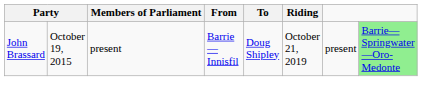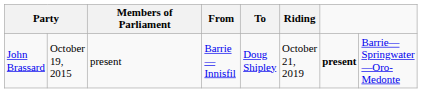(341, 48) normal -> (339, 60) bold
(388, 48) lightgreen background -> (388, 60) no background
